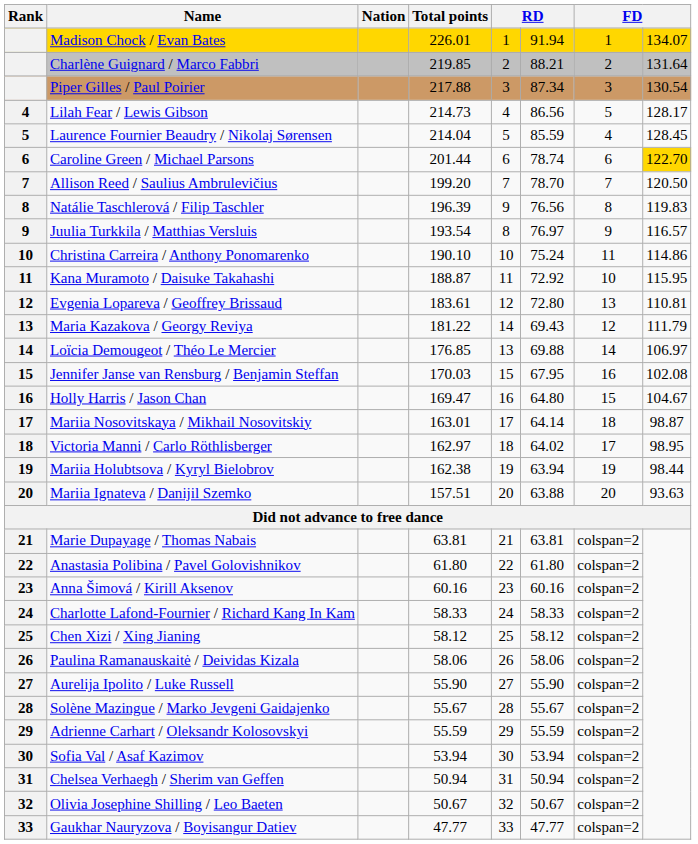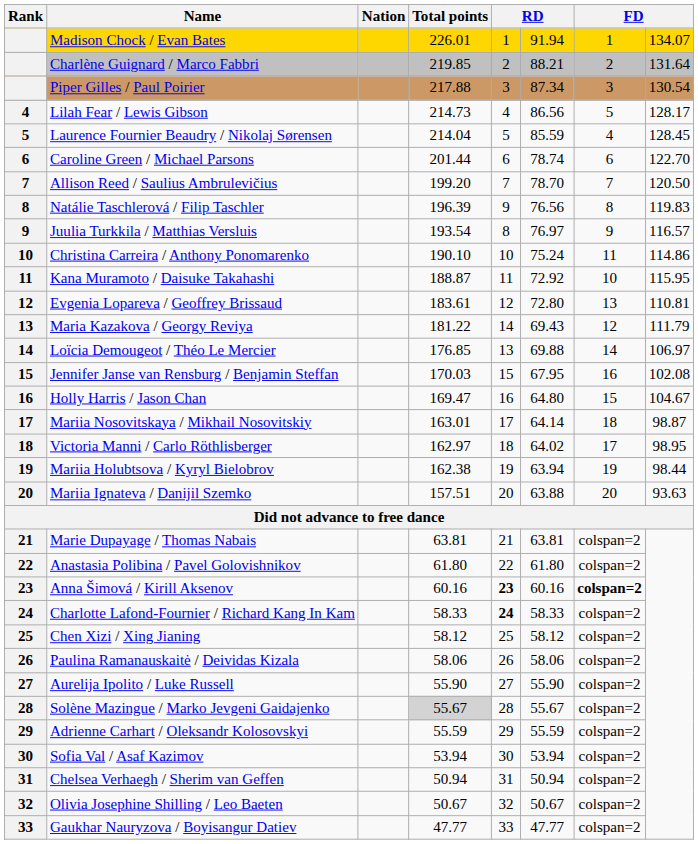(667, 159) gold background -> (669, 159) no background
(506, 588) normal -> (506, 588) bold
(608, 588) normal -> (609, 588) bold
(506, 612) normal -> (506, 612) bold
(450, 708) no background -> (450, 708) lightgrey background
